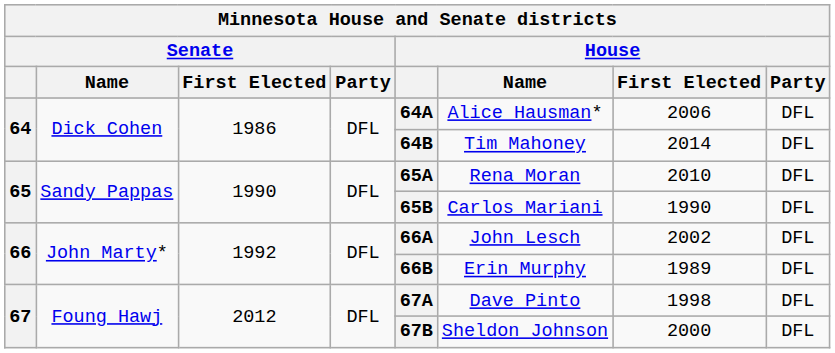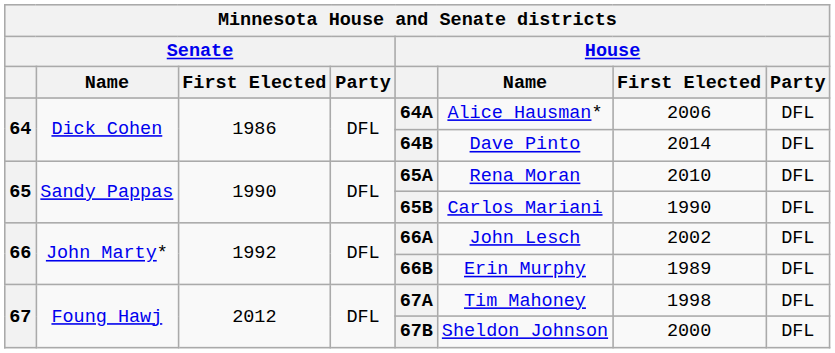(525, 145) Tim Mahoney -> (525, 145) Dave Pinto
(525, 300) Dave Pinto -> (525, 300) Tim Mahoney
